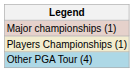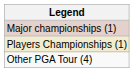(49, 60) lightblue background -> (49, 60) no background
